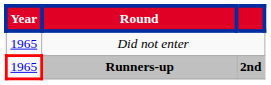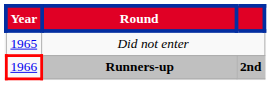(24, 67) 1965 -> (24, 67) 1966
